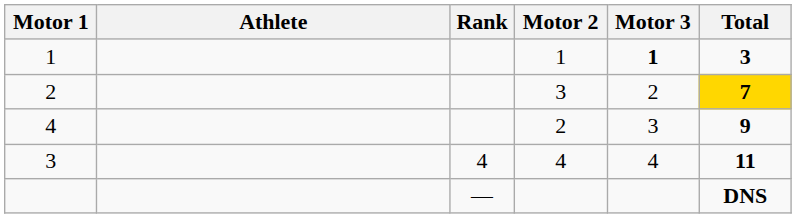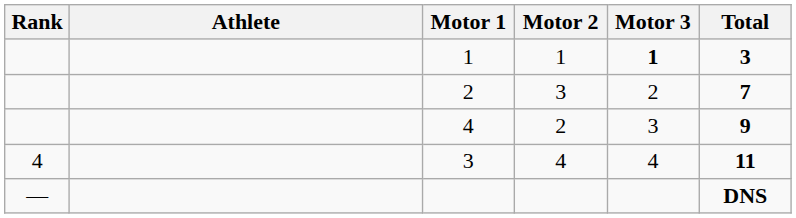columns swapped: (482, 21) <-> (51, 21)
(745, 91) gold background -> (745, 91) no background
